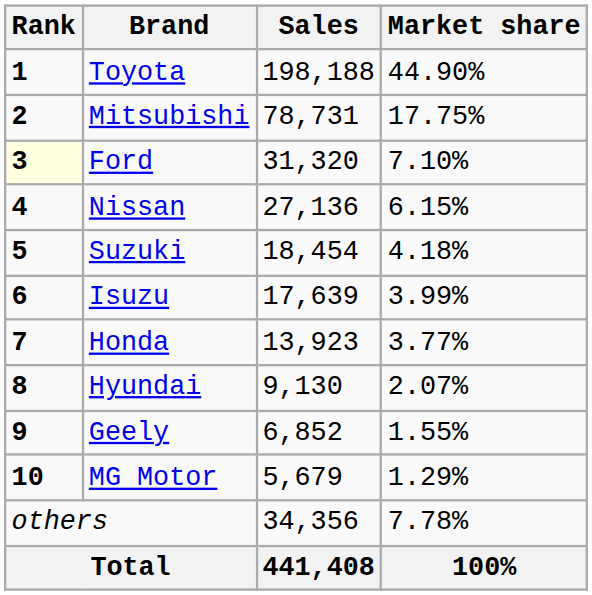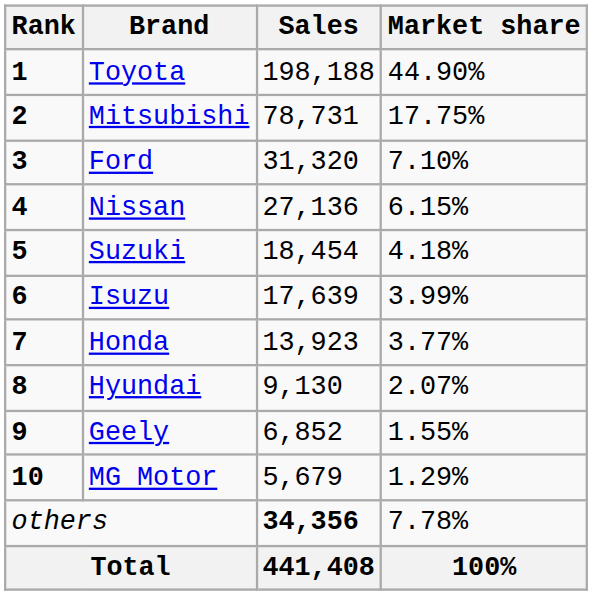(20, 162) lightyellow background -> (20, 162) no background
(311, 523) normal -> (311, 523) bold
